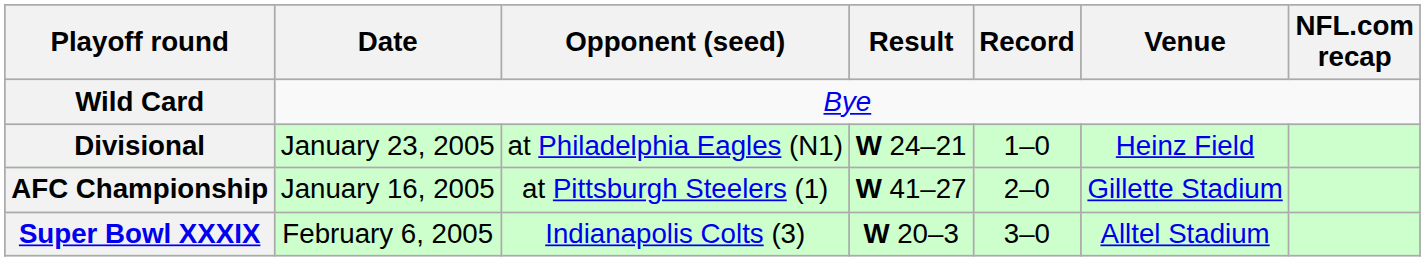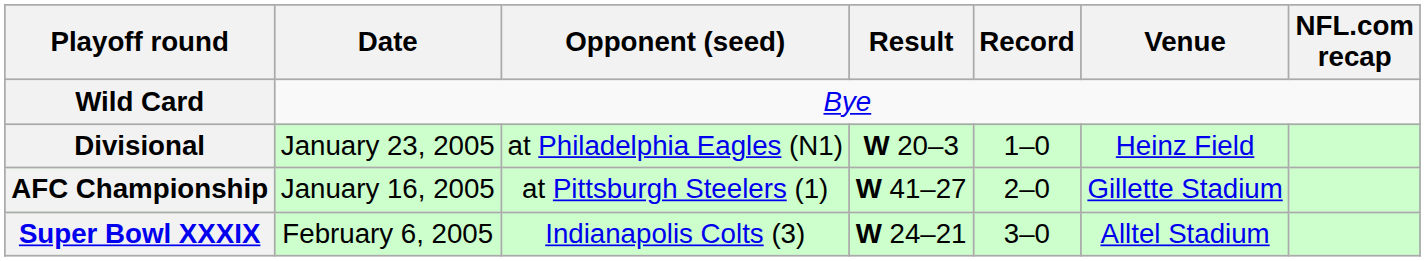(911, 145) W 24–21 -> (911, 145) W 20–3
(911, 233) W 20–3 -> (911, 233) W 24–21
